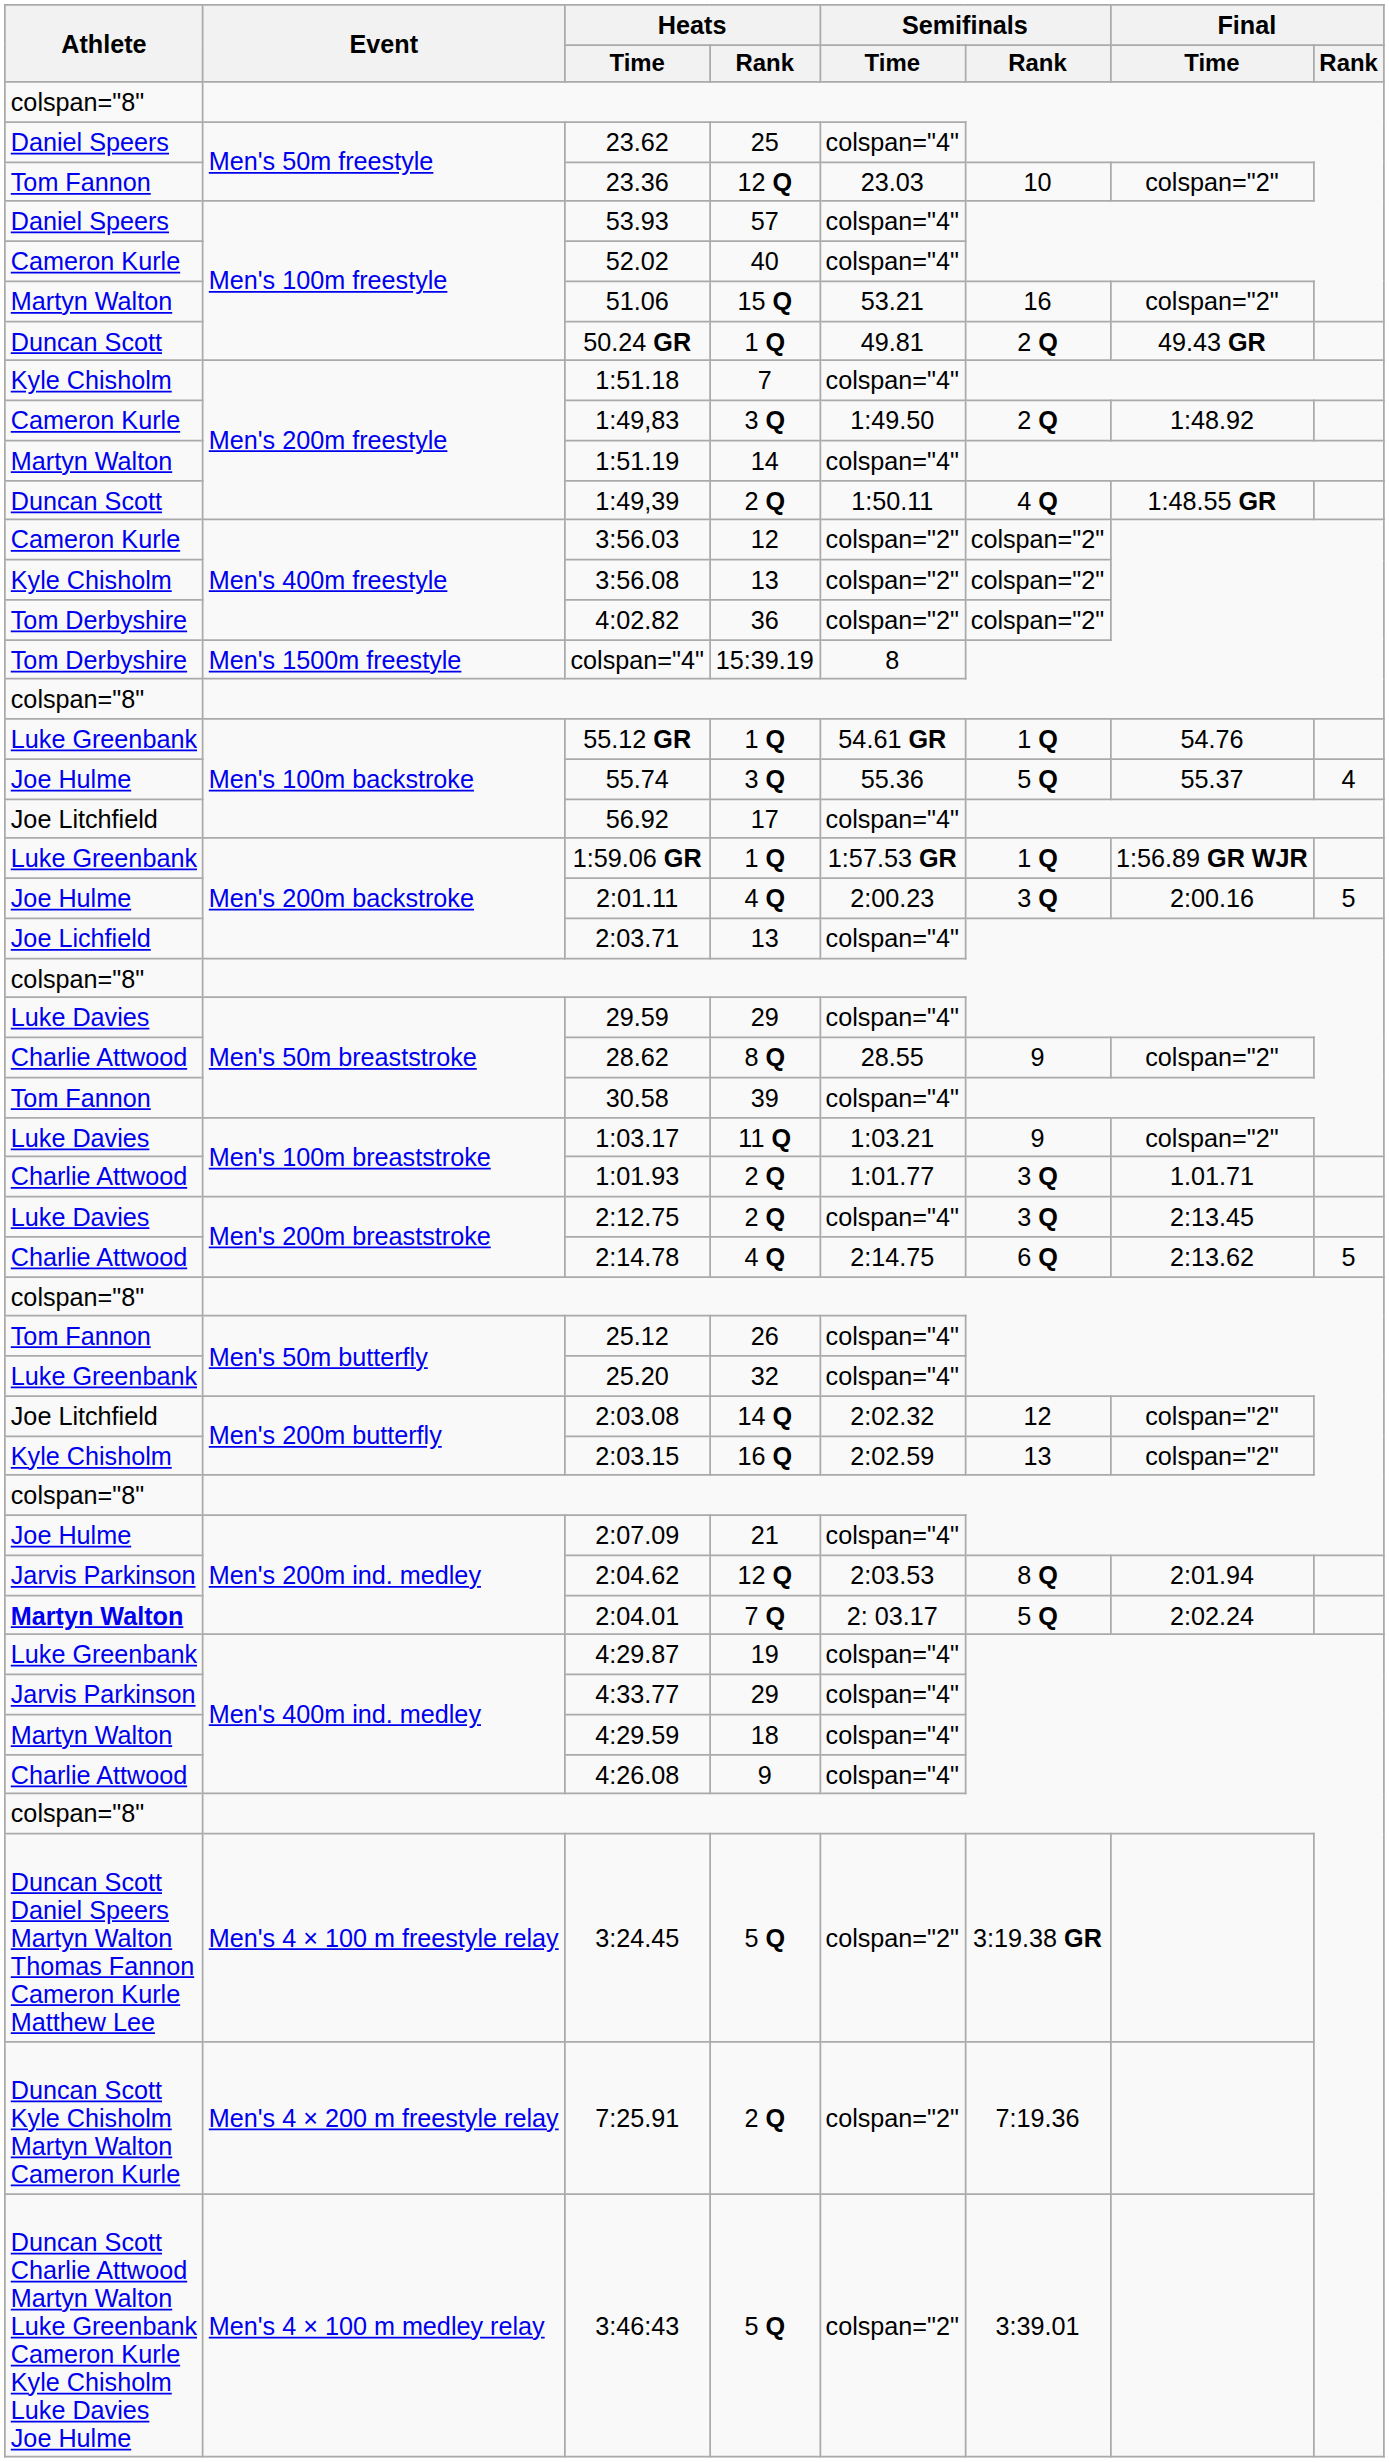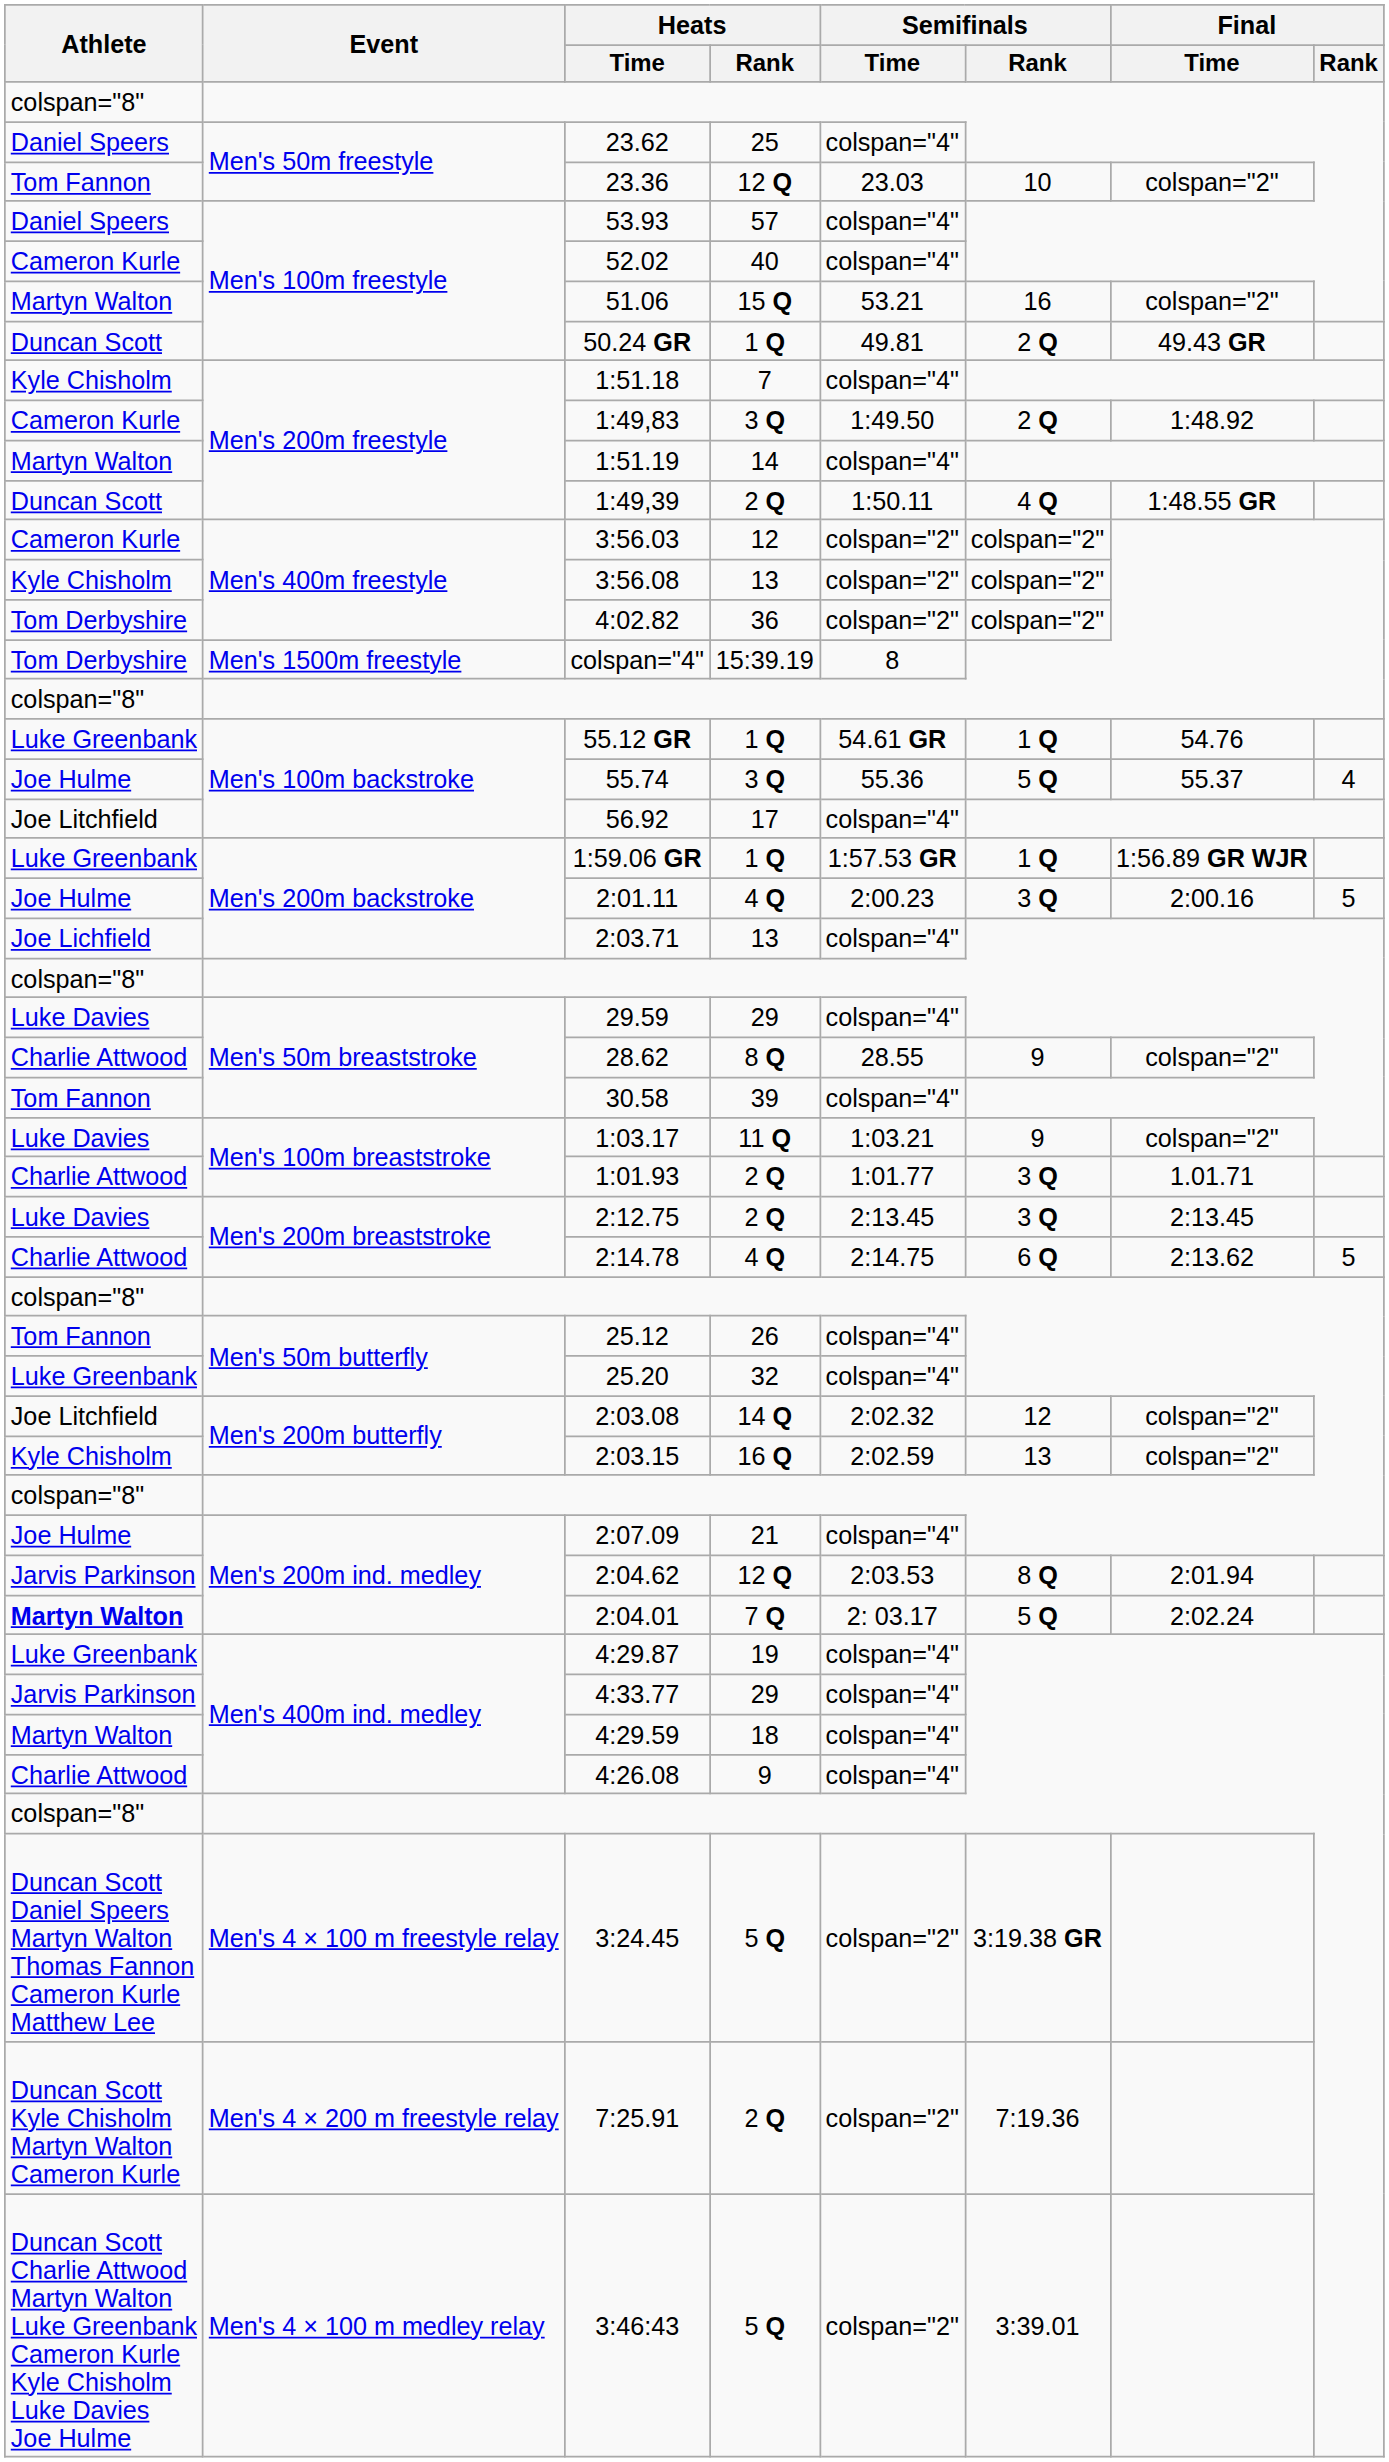(892, 1217) colspan="4" -> (892, 1217) 2:13.45
